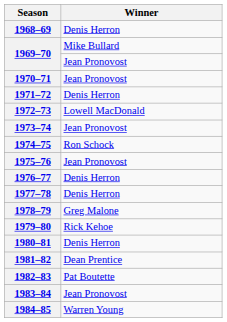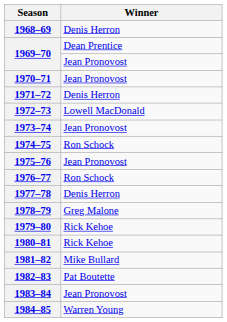(91, 45) Mike Bullard -> (93, 45) Dean Prentice
(92, 177) Denis Herron -> (89, 177) Ron Schock
(92, 243) Denis Herron -> (88, 243) Rick Kehoe
(93, 260) Dean Prentice -> (91, 260) Mike Bullard
